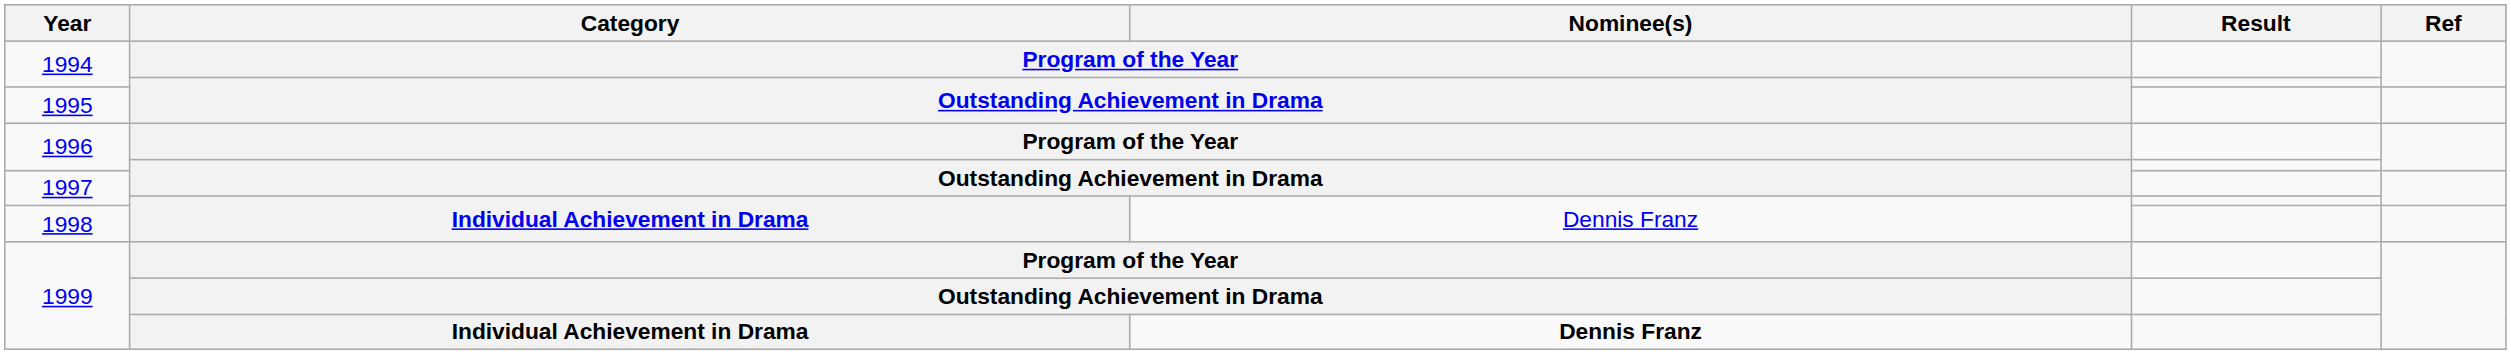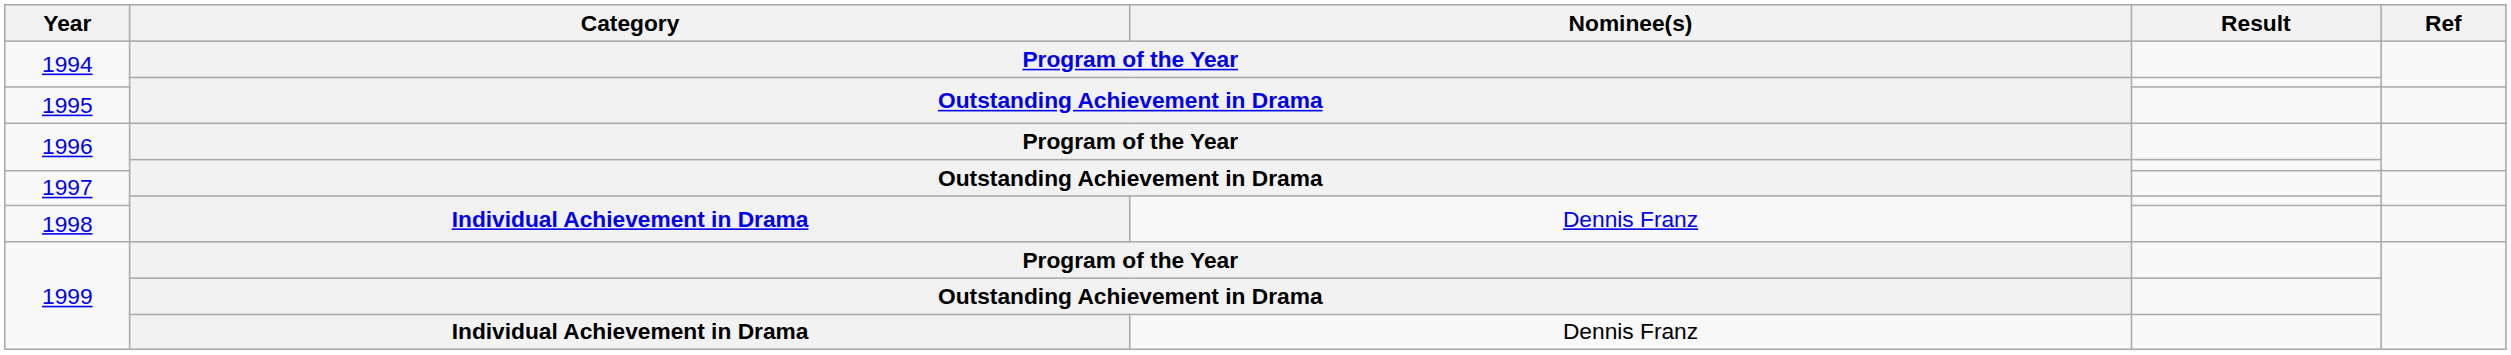(1631, 332) bold -> (1631, 332) normal
